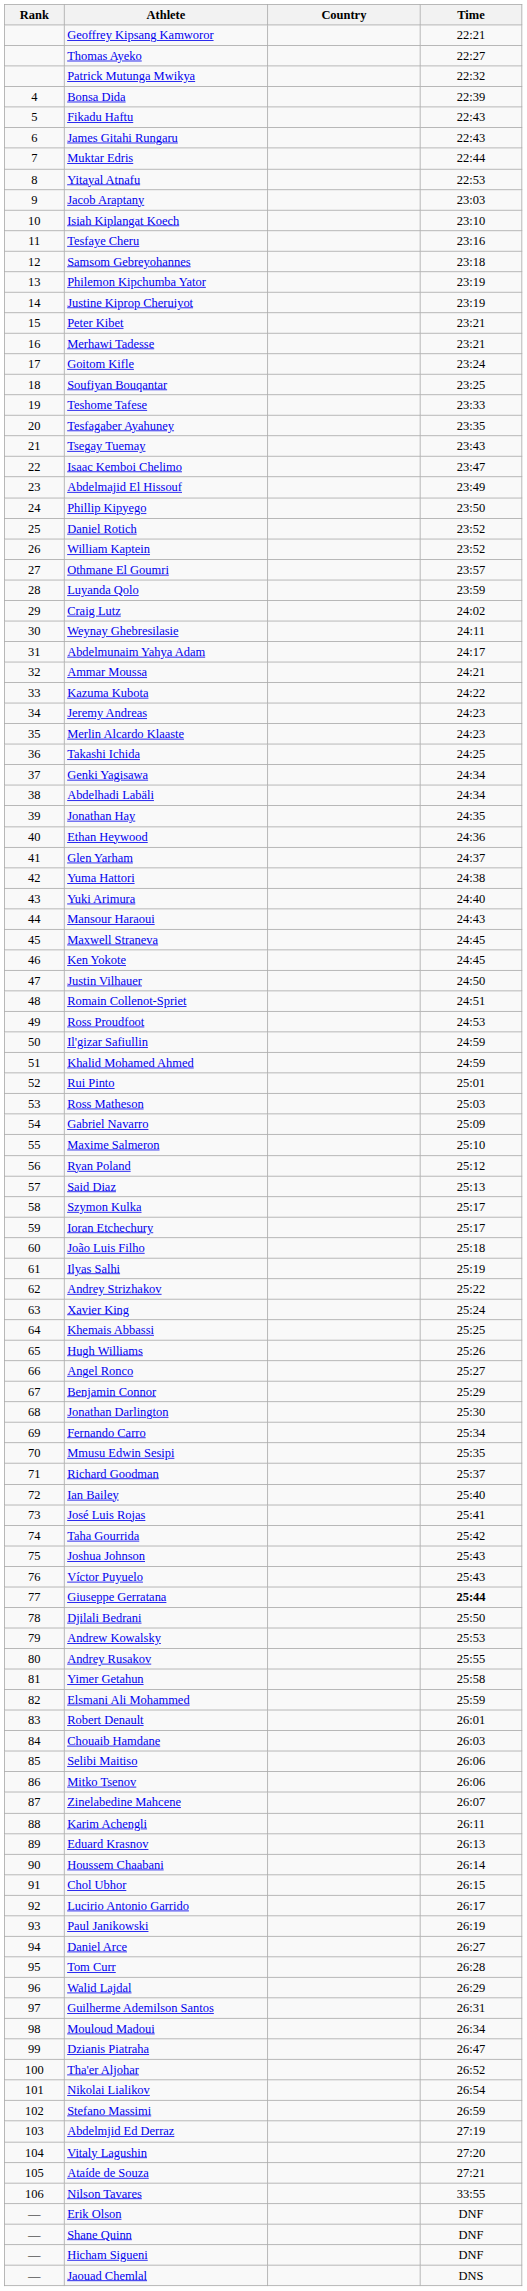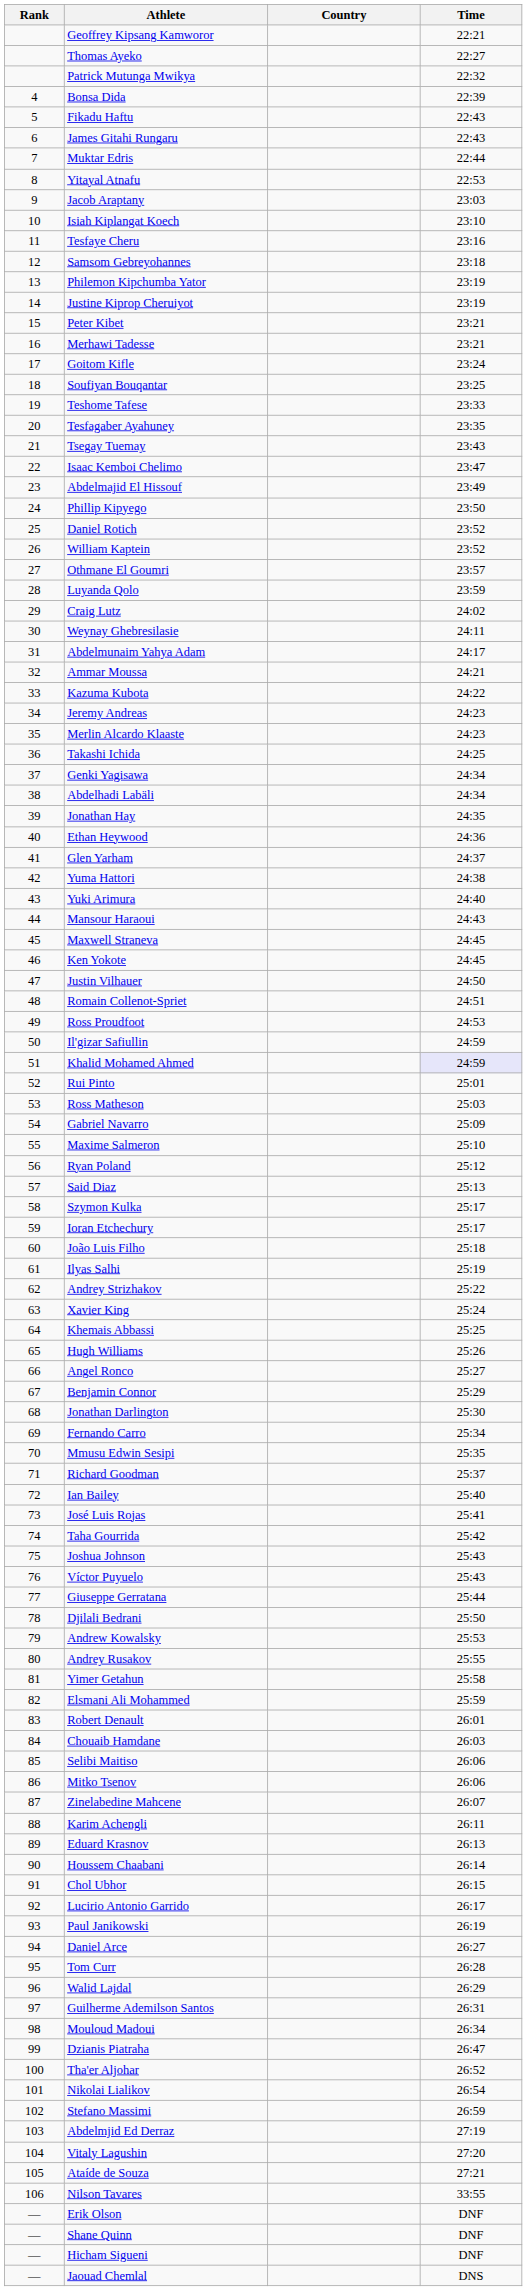(471, 1063) no background -> (471, 1063) lavender background
(471, 1597) bold -> (471, 1597) normal
